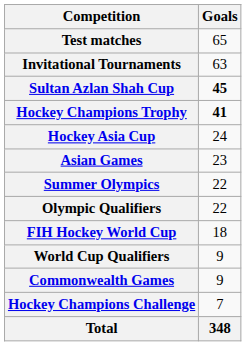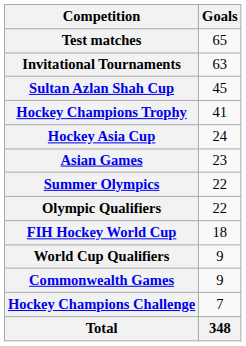(220, 88) bold -> (220, 88) normal
(220, 112) bold -> (220, 112) normal
